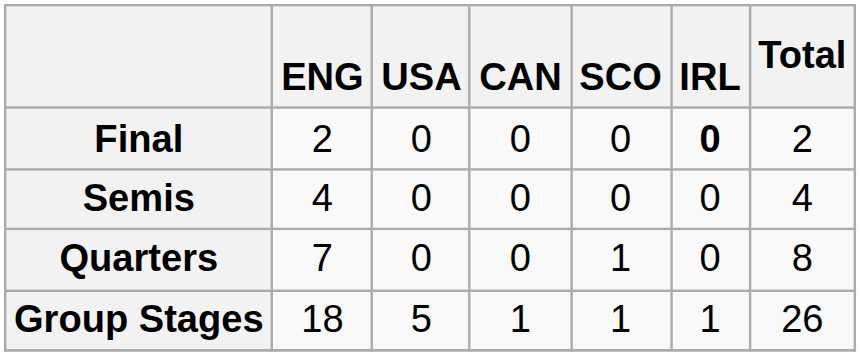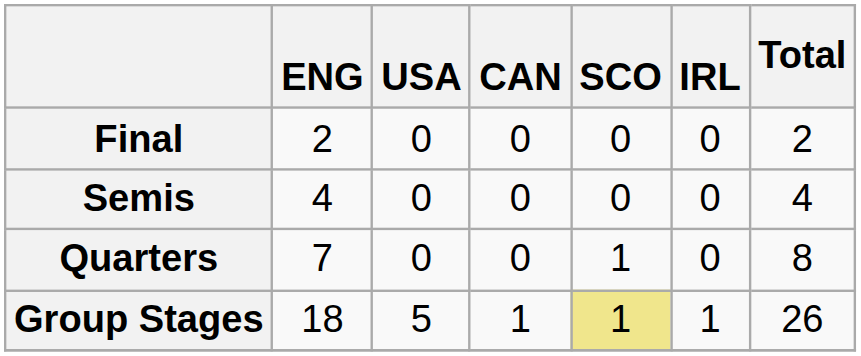(710, 137) bold -> (710, 137) normal
(621, 319) no background -> (621, 319) khaki background
